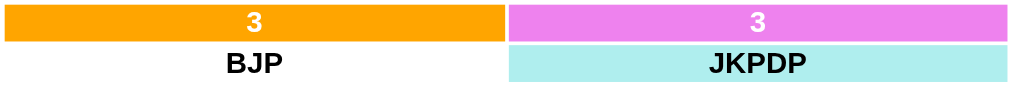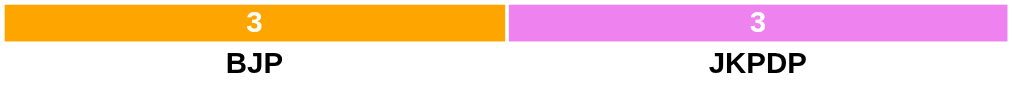(758, 63) paleturquoise background -> (758, 63) no background
